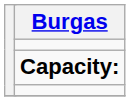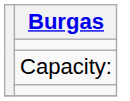(70, 67) bold -> (66, 67) normal
